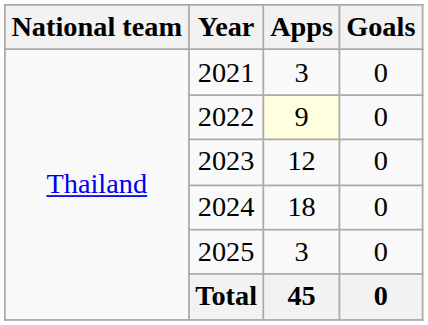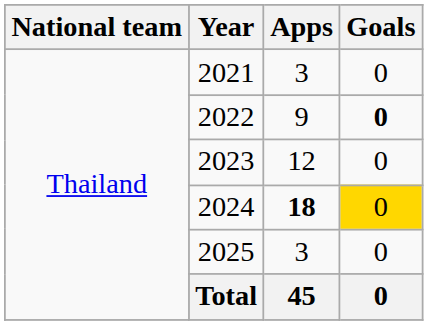(302, 116) lightyellow background -> (302, 116) no background
(381, 116) normal -> (381, 116) bold
(302, 206) normal -> (302, 206) bold
(381, 206) no background -> (381, 206) gold background
